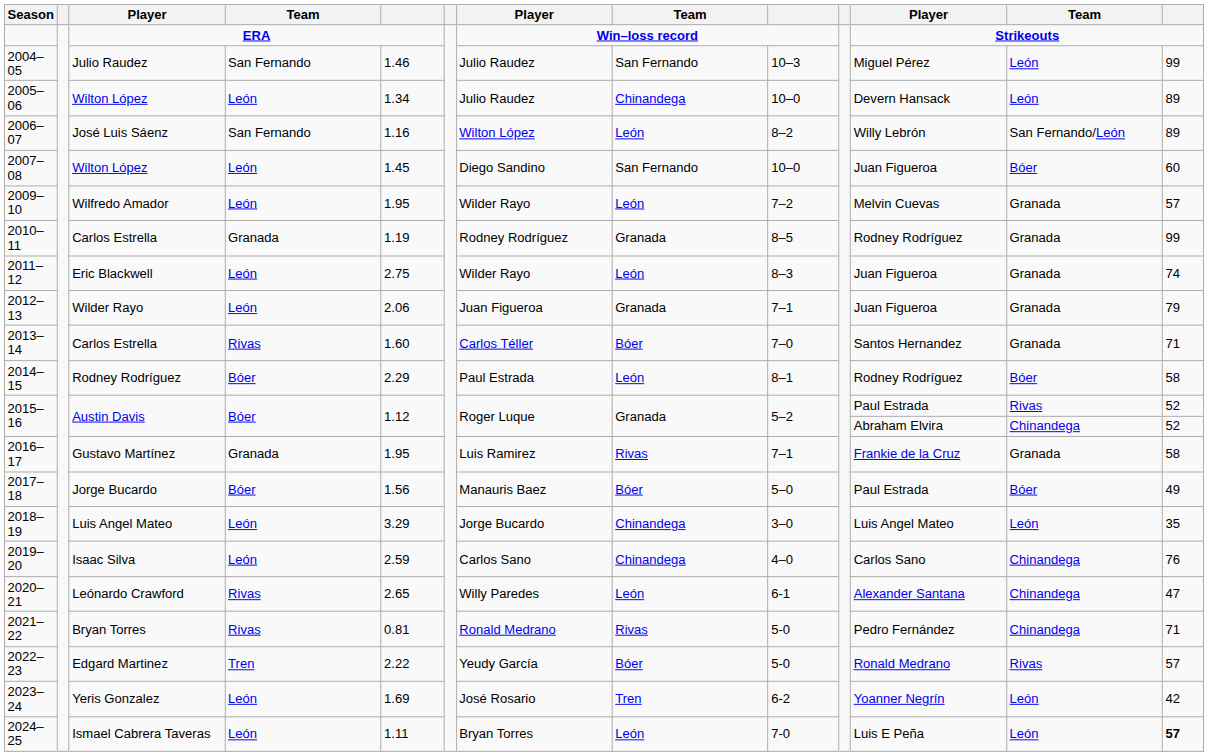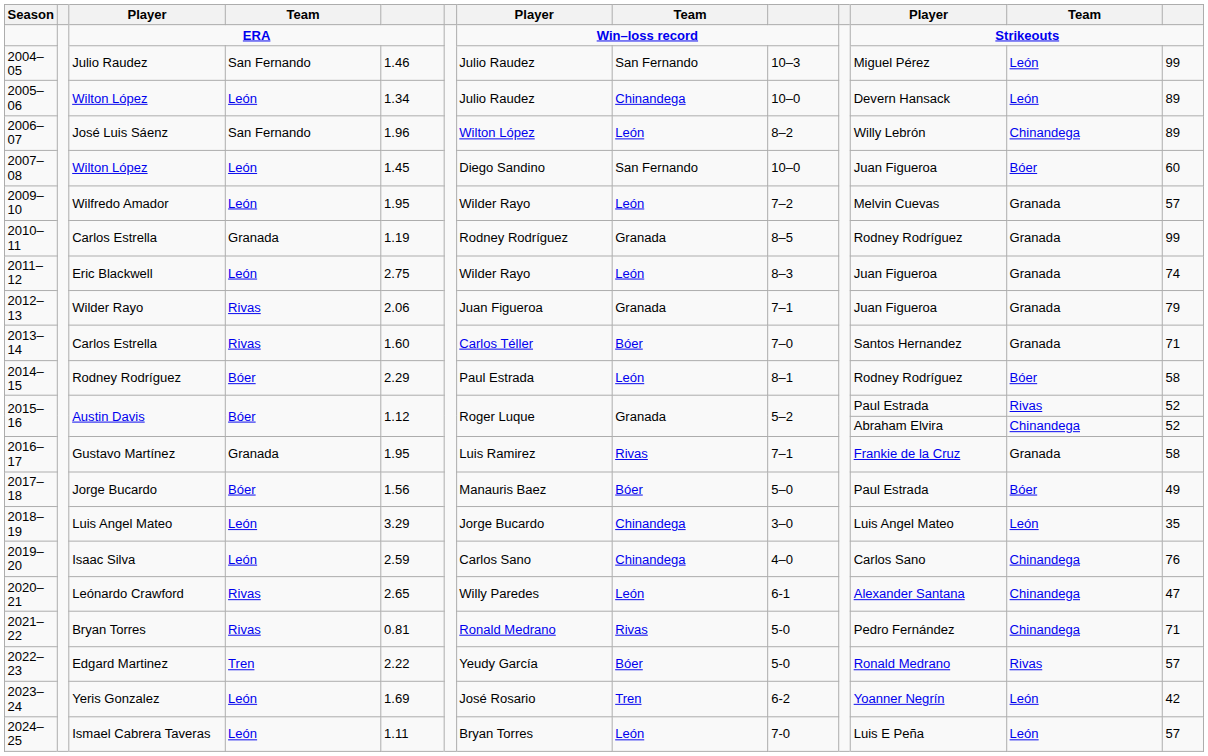(397, 133) 1.16 -> (397, 133) 1.96
(1067, 133) San Fernando/León -> (1045, 133) Chinandega
(243, 308) León -> (244, 308) Rivas
(1173, 734) bold -> (1173, 734) normal
